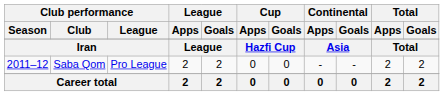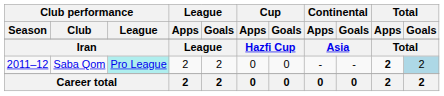(139, 64) no background -> (139, 64) paleturquoise background
(388, 64) normal -> (388, 64) bold
(421, 64) no background -> (421, 64) lightblue background
